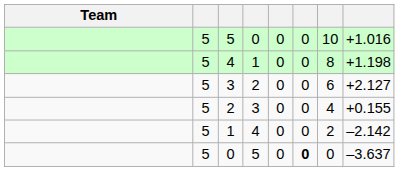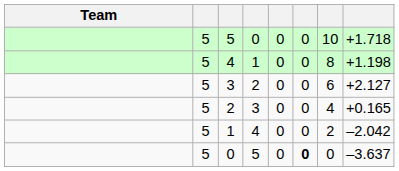(368, 39) +1.016 -> (368, 39) +1.718
(368, 108) +0.155 -> (368, 108) +0.165
(368, 131) –2.142 -> (368, 131) –2.042
